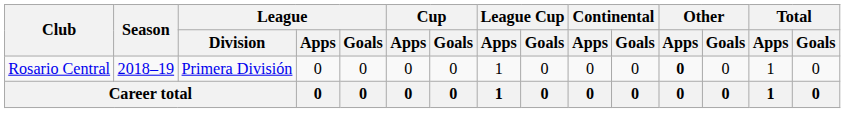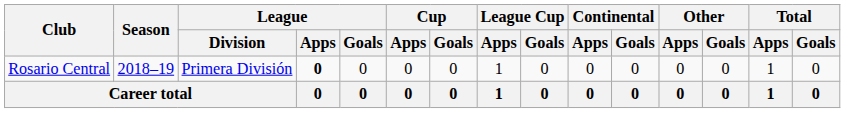(318, 68) normal -> (318, 68) bold
(680, 68) bold -> (680, 68) normal
